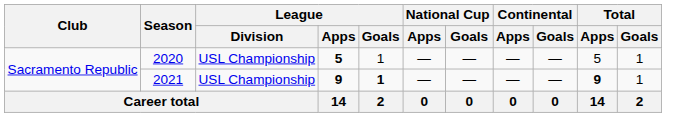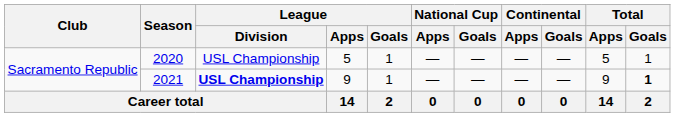(338, 58) bold -> (347, 58) normal
(257, 79) normal -> (261, 79) bold
(338, 79) bold -> (347, 79) normal
(381, 79) bold -> (389, 79) normal
(597, 79) bold -> (606, 79) normal
(639, 79) normal -> (648, 79) bold
